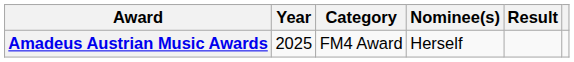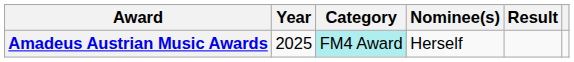(361, 43) no background -> (361, 43) paleturquoise background
